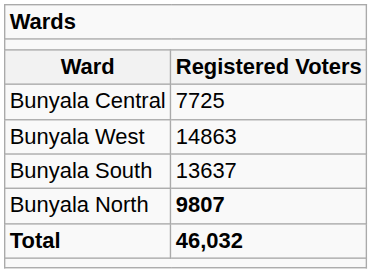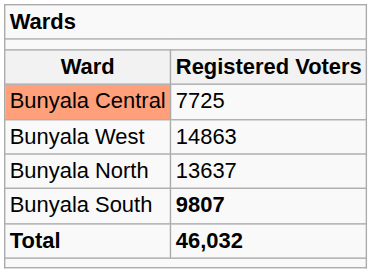(88, 101) no background -> (88, 101) lightsalmon background
(81, 171) Bunyala South -> (79, 171) Bunyala North
(79, 205) Bunyala North -> (81, 205) Bunyala South
